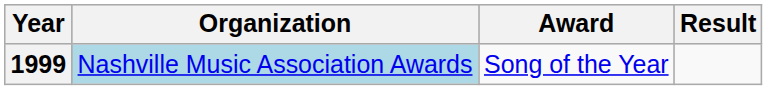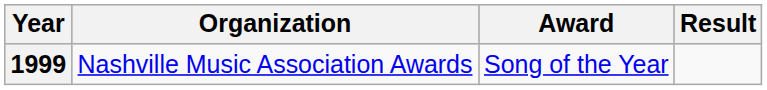(275, 63) lightblue background -> (275, 63) no background
